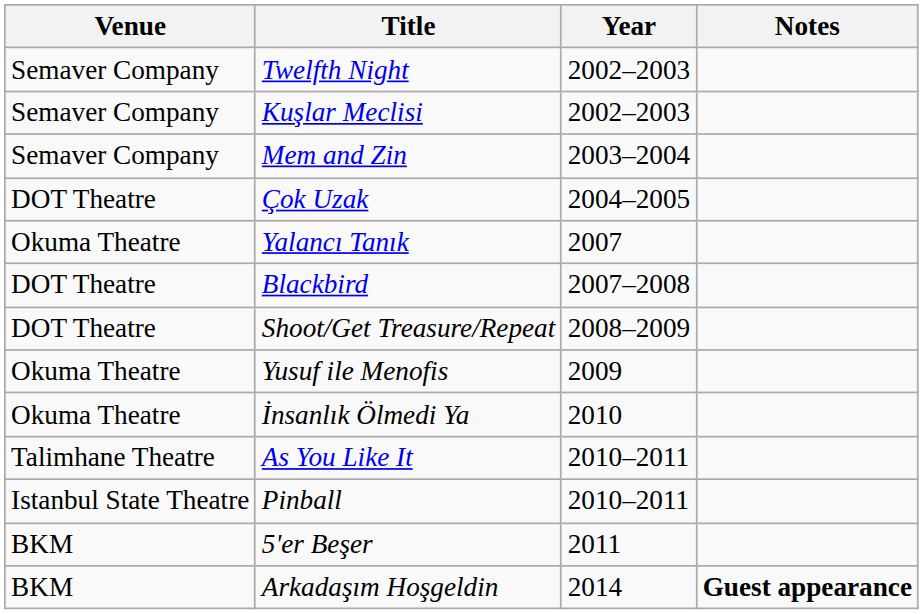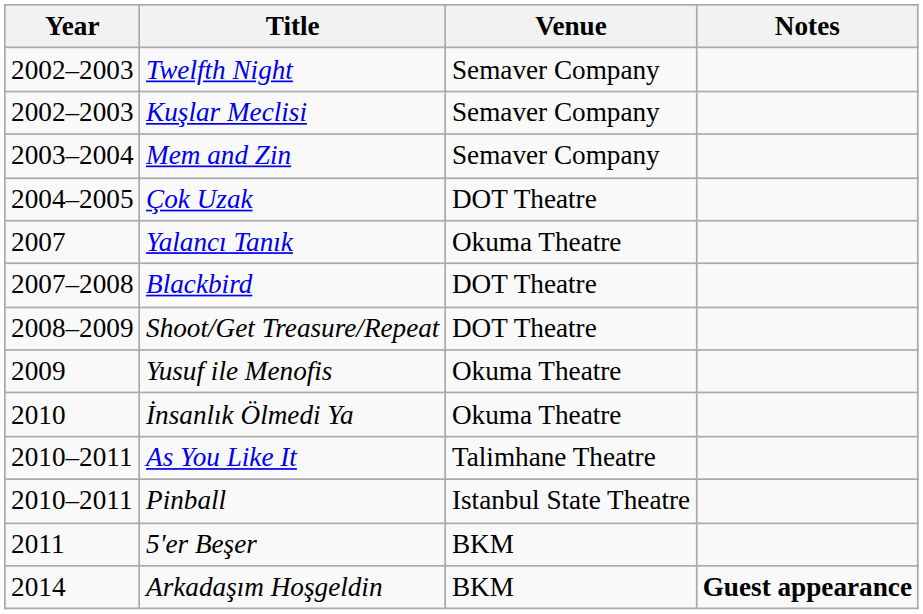columns swapped: (629, 26) <-> (130, 26)
